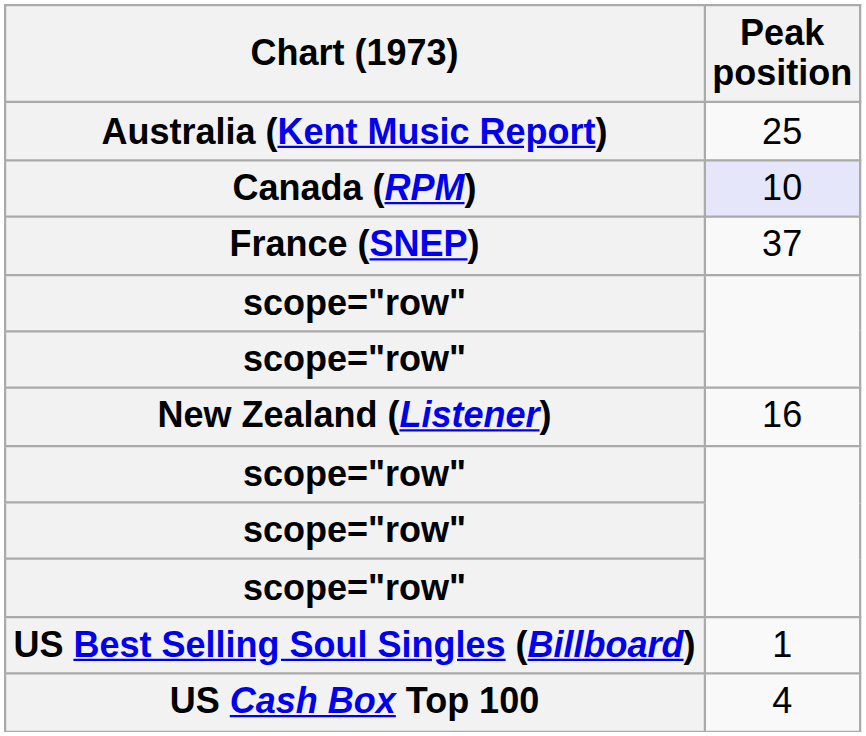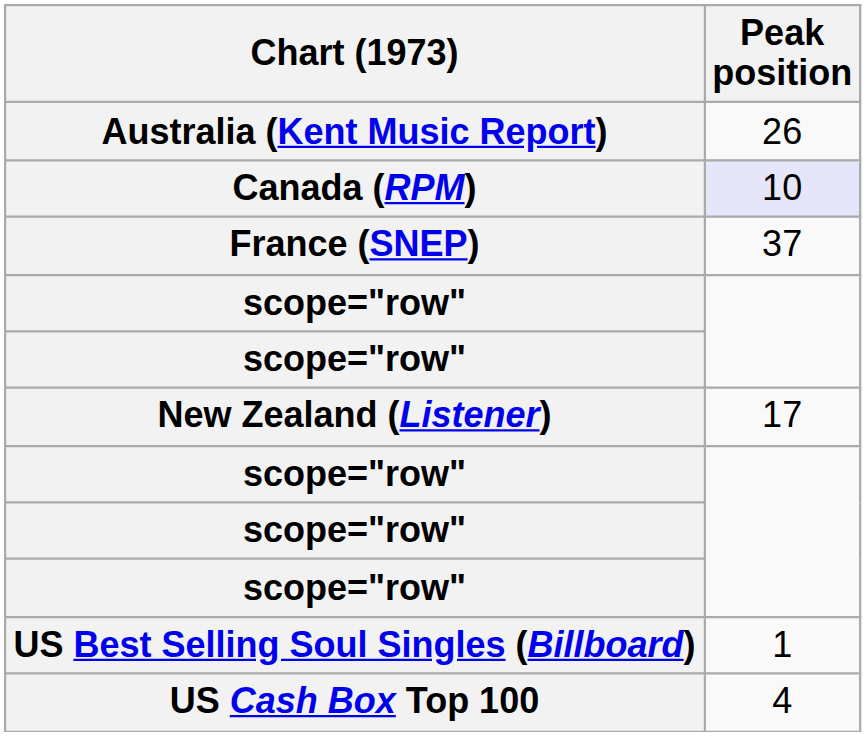(782, 130) 25 -> (782, 130) 26
(782, 416) 16 -> (782, 416) 17
